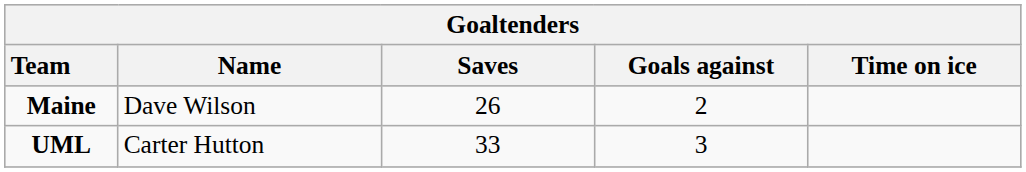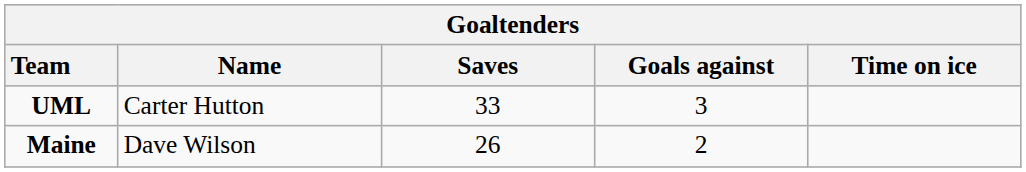rows swapped: (61, 145) <-> (61, 105)
